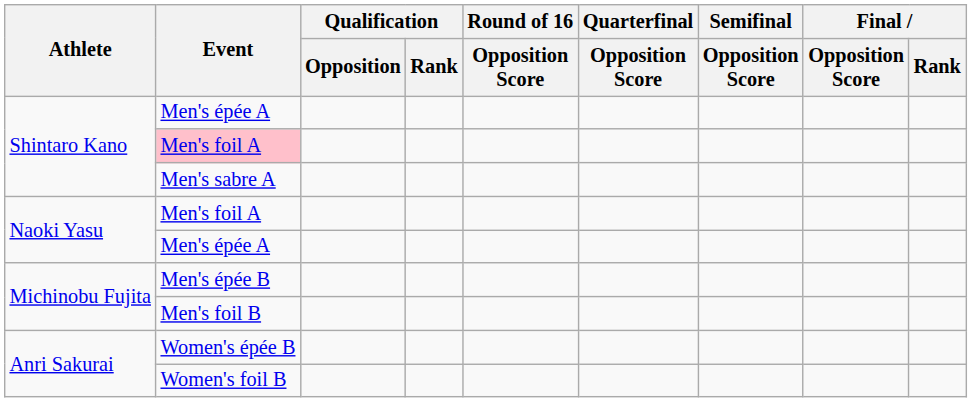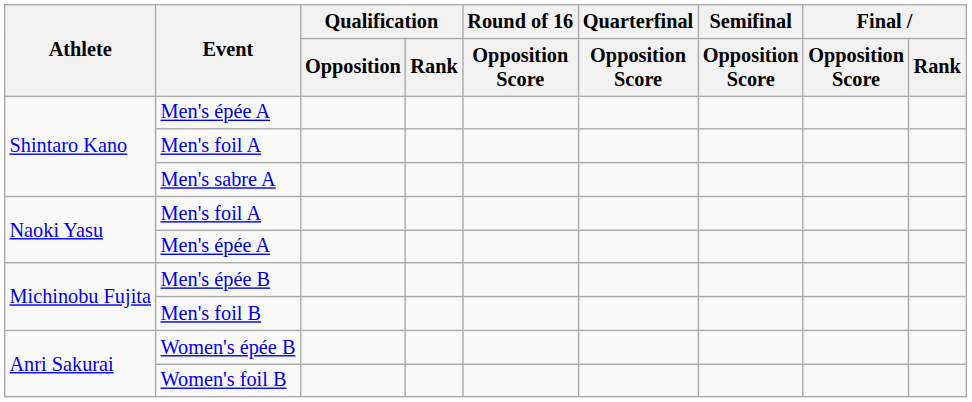(211, 146) pink background -> (211, 146) no background
